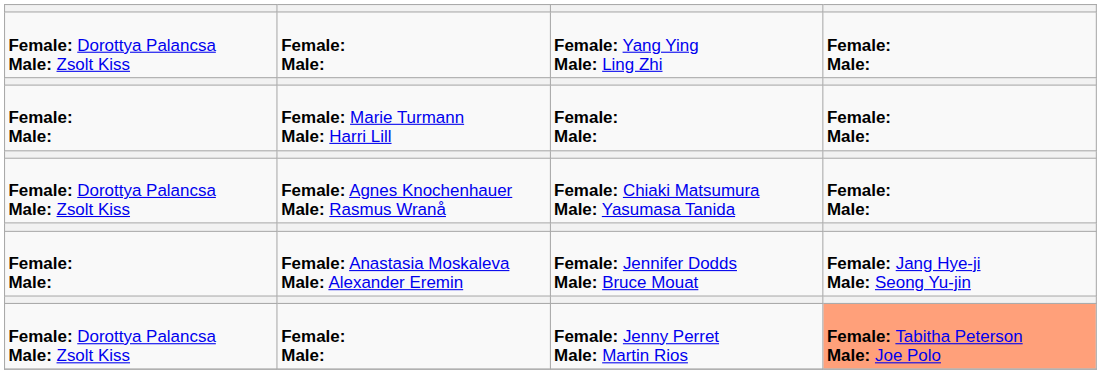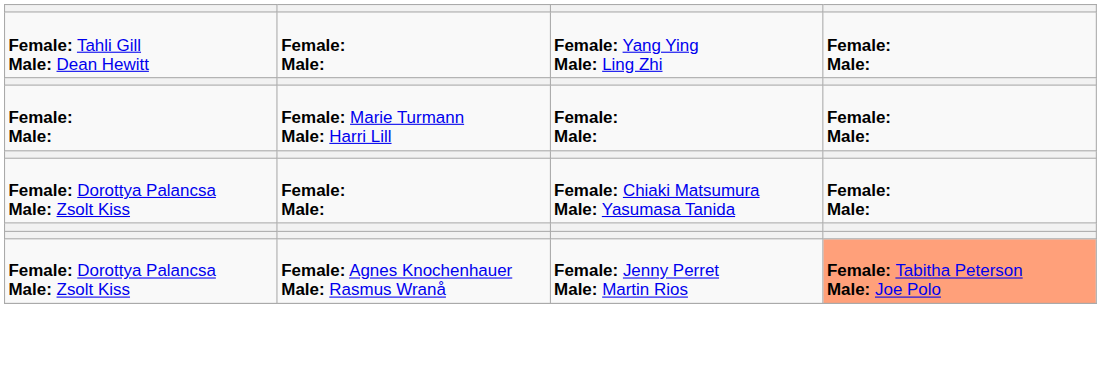(112, 54) Female: Dorottya Palancsa Male: Zsolt Kiss -> (79, 54) Female: Tahli Gill Male: Dean Hewitt
(397, 200) Female: Agnes Knochenhauer Male: Rasmus Wranå -> (313, 200) Female: Male:
- row: (646, 273)
(313, 345) Female: Male: -> (397, 280) Female: Agnes Knochenhauer Male: Rasmus Wranå
